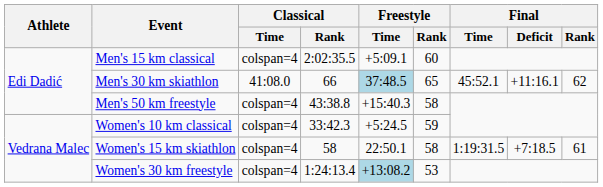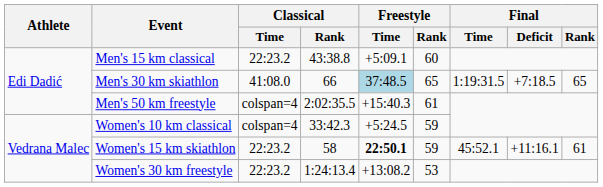(270, 59) colspan=4 -> (270, 59) 22:23.2
(330, 59) 2:02:35.5 -> (330, 59) 43:38.8
(478, 81) 45:52.1 -> (478, 81) 1:19:31.5
(535, 81) +11:16.1 -> (535, 81) +7:18.5
(580, 81) 62 -> (580, 81) 65
(330, 104) 43:38.8 -> (330, 104) 2:02:35.5
(432, 104) 58 -> (432, 104) 61
(270, 148) colspan=4 -> (270, 148) 22:23.2
(386, 148) normal -> (386, 148) bold
(432, 148) 58 -> (432, 148) 59
(478, 148) 1:19:31.5 -> (478, 148) 45:52.1
(535, 148) +7:18.5 -> (535, 148) +11:16.1
(270, 171) colspan=4 -> (270, 171) 22:23.2
(386, 171) lightblue background -> (386, 171) no background
